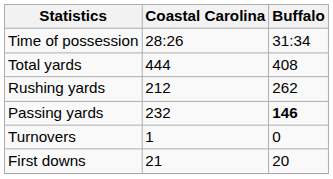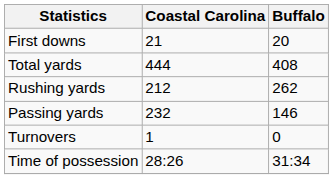rows swapped: (47, 161) <-> (73, 40)
(285, 112) bold -> (285, 112) normal
